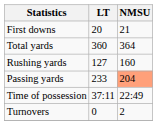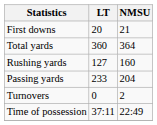(127, 79) lightsalmon background -> (127, 79) no background
rows swapped: (28, 112) <-> (47, 95)
